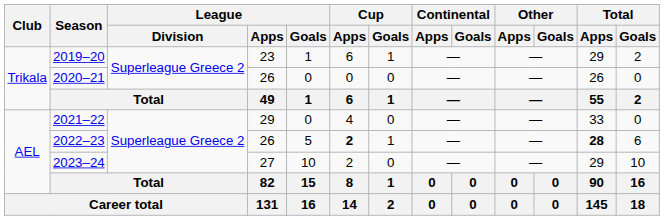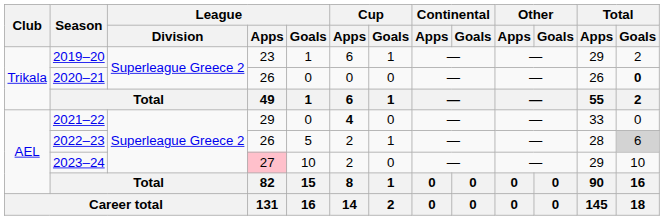(638, 78) normal -> (638, 78) bold
(349, 120) normal -> (349, 120) bold
(349, 141) bold -> (349, 141) normal
(597, 141) bold -> (597, 141) normal
(638, 141) no background -> (638, 141) lightgrey background
(267, 162) no background -> (267, 162) pink background
